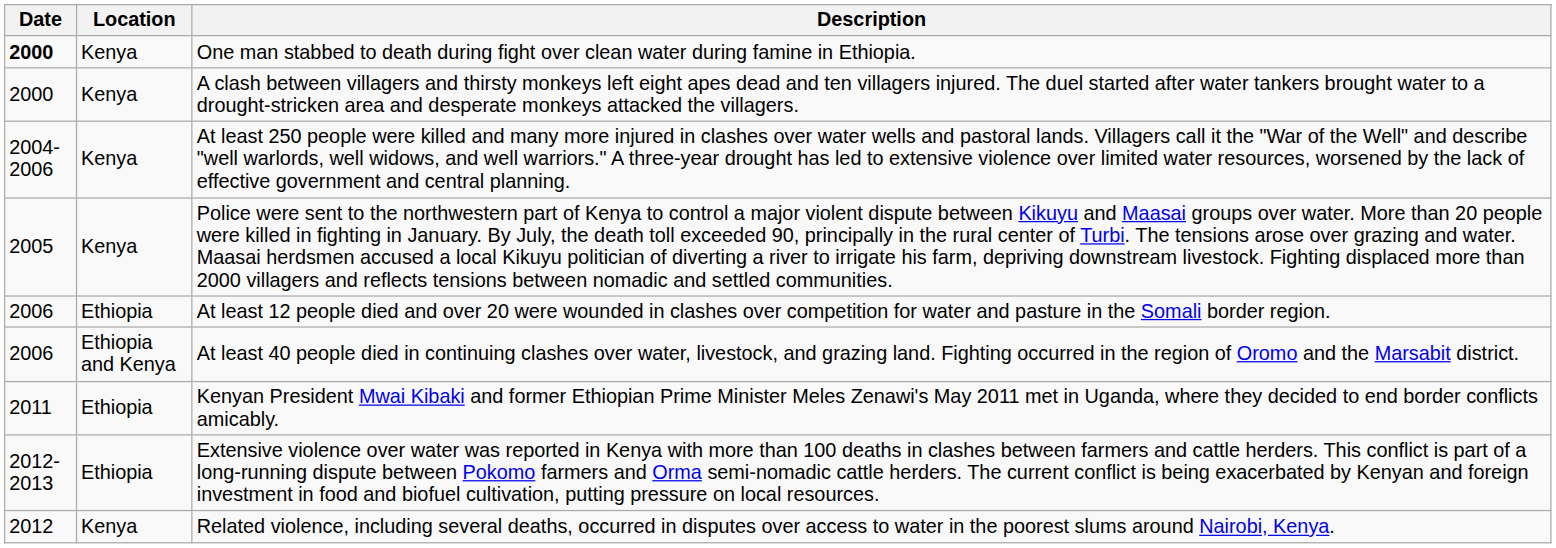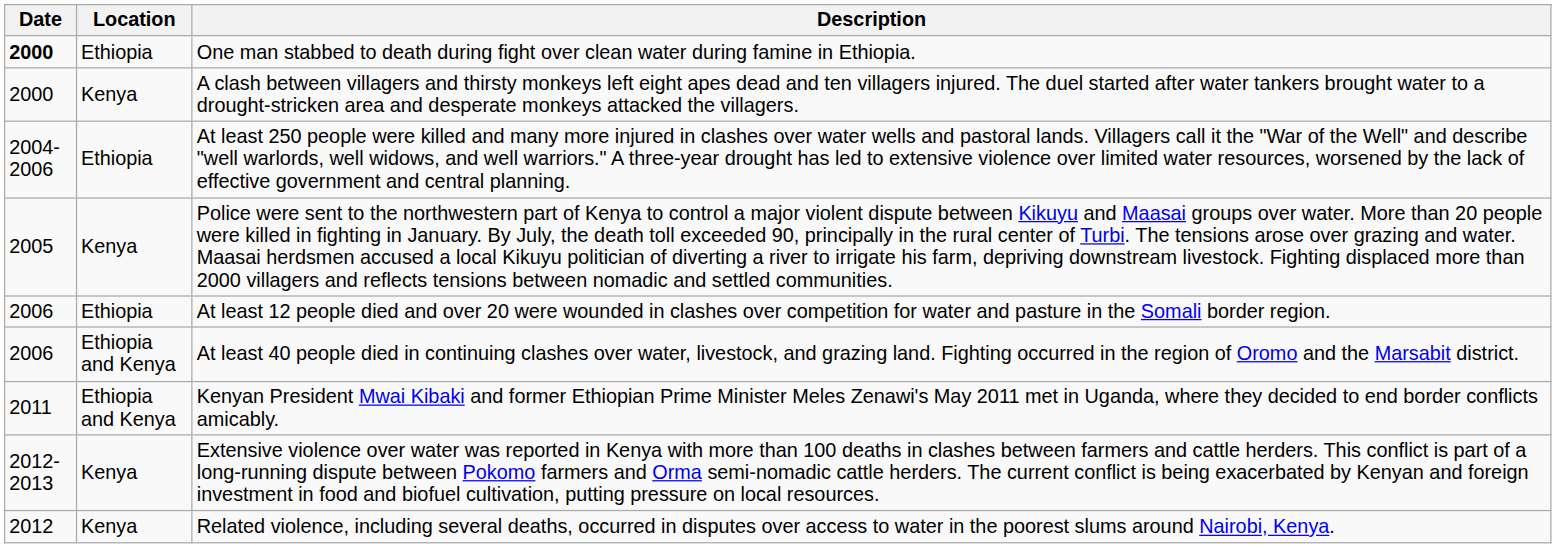(109, 51) Kenya -> (117, 51) Ethiopia
(109, 159) Kenya -> (117, 159) Ethiopia
(117, 407) Ethiopia -> (128, 407) Ethiopia and Kenya
(117, 472) Ethiopia -> (109, 472) Kenya
